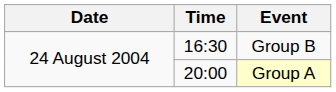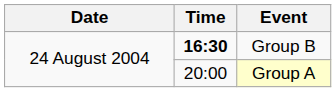(205, 45) normal -> (205, 45) bold
